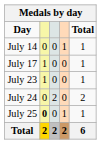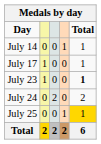(83, 80) normal -> (83, 80) bold
(44, 114) bold -> (44, 114) normal
(83, 114) no background -> (83, 114) gold background
